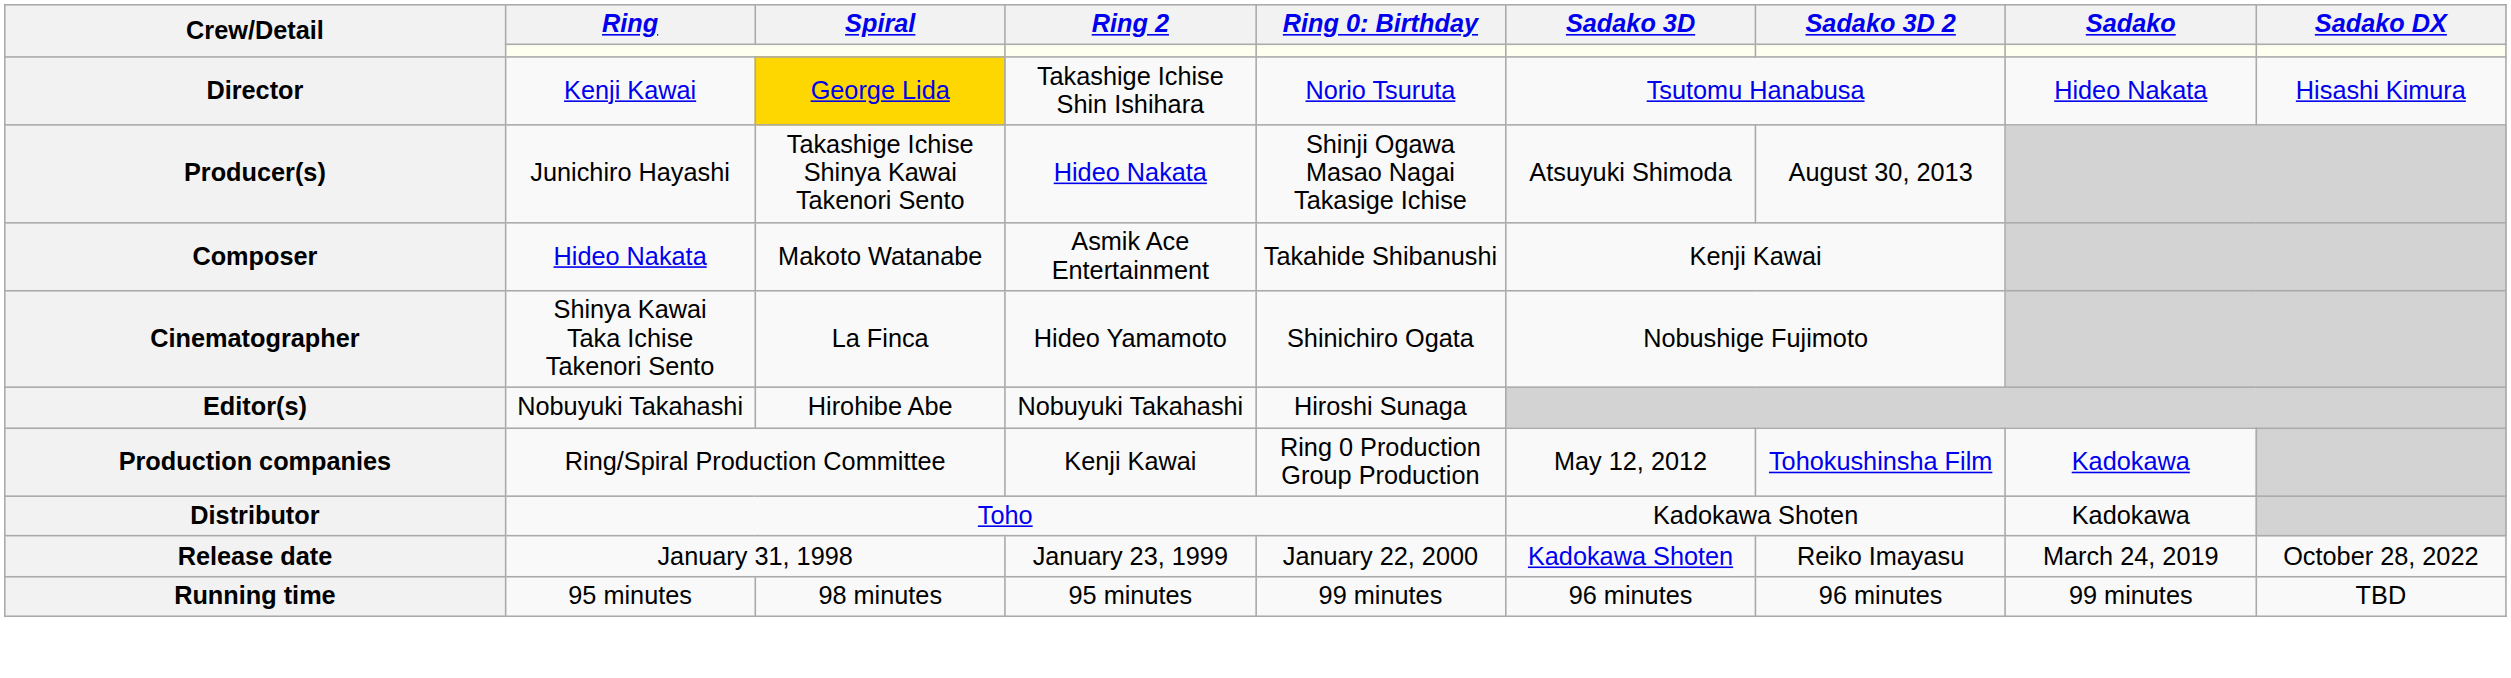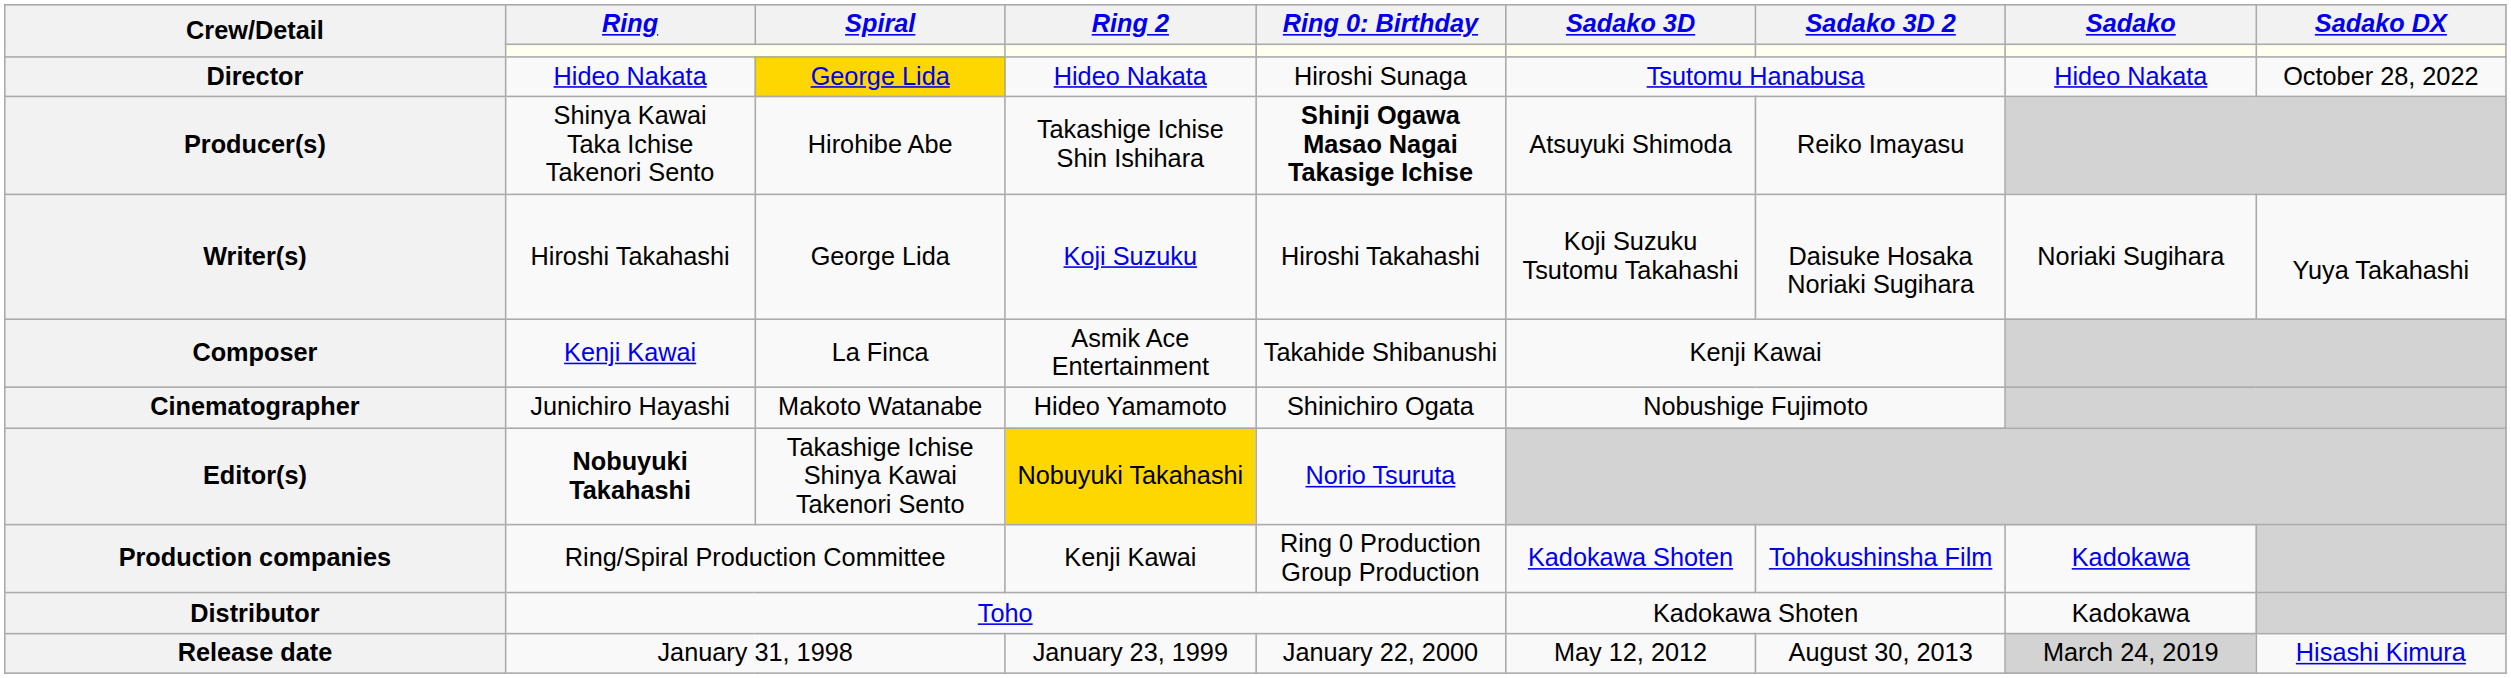(630, 90) Kenji Kawai -> (630, 76) Hideo Nakata
(1130, 90) Takashige Ichise Shin Ishihara -> (1130, 76) Hideo Nakata
(1380, 90) Norio Tsuruta -> (1380, 76) Hiroshi Sunaga
(2381, 90) Hisashi Kimura -> (2381, 76) October 28, 2022
(630, 173) Junichiro Hayashi -> (630, 144) Shinya Kawai Taka Ichise Takenori Sento
(880, 173) Takashige Ichise Shinya Kawai Takenori Sento -> (880, 144) Hirohibe Abe
(1130, 173) Hideo Nakata -> (1130, 144) Takashige Ichise Shin Ishihara
(1380, 173) normal -> (1380, 144) bold
(1881, 173) August 30, 2013 -> (1881, 144) Reiko Imayasu
+ row: (255, 256)
(630, 256) Hideo Nakata -> (630, 352) Kenji Kawai
(880, 256) Makoto Watanabe -> (880, 352) La Finca
(630, 338) Shinya Kawai Taka Ichise Takenori Sento -> (630, 407) Junichiro Hayashi
(880, 338) La Finca -> (880, 407) Makoto Watanabe
(630, 407) normal -> (630, 475) bold
(880, 407) Hirohibe Abe -> (880, 475) Takashige Ichise Shinya Kawai Takenori Sento
(1130, 407) no background -> (1130, 475) gold background
(1380, 407) Hiroshi Sunaga -> (1380, 475) Norio Tsuruta
(1631, 461) May 12, 2012 -> (1631, 558) Kadokawa Shoten
(1631, 556) Kadokawa Shoten -> (1631, 652) May 12, 2012
(1881, 556) Reiko Imayasu -> (1881, 652) August 30, 2013
(2131, 556) no background -> (2131, 652) lightgrey background
(2381, 556) October 28, 2022 -> (2381, 652) Hisashi Kimura
- row: (255, 596)
